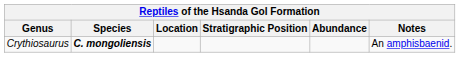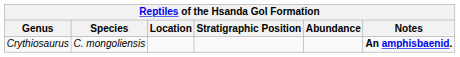(112, 44) bold -> (109, 44) normal
(412, 44) normal -> (409, 44) bold
